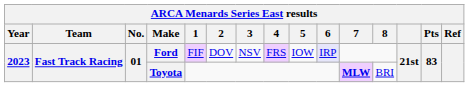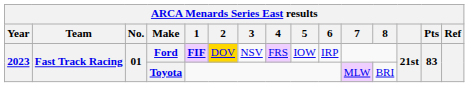(196, 52) normal -> (196, 52) bold
(221, 52) no background -> (223, 52) gold background
(328, 52) lavender background -> (330, 52) no background
(356, 72) bold -> (357, 72) normal
